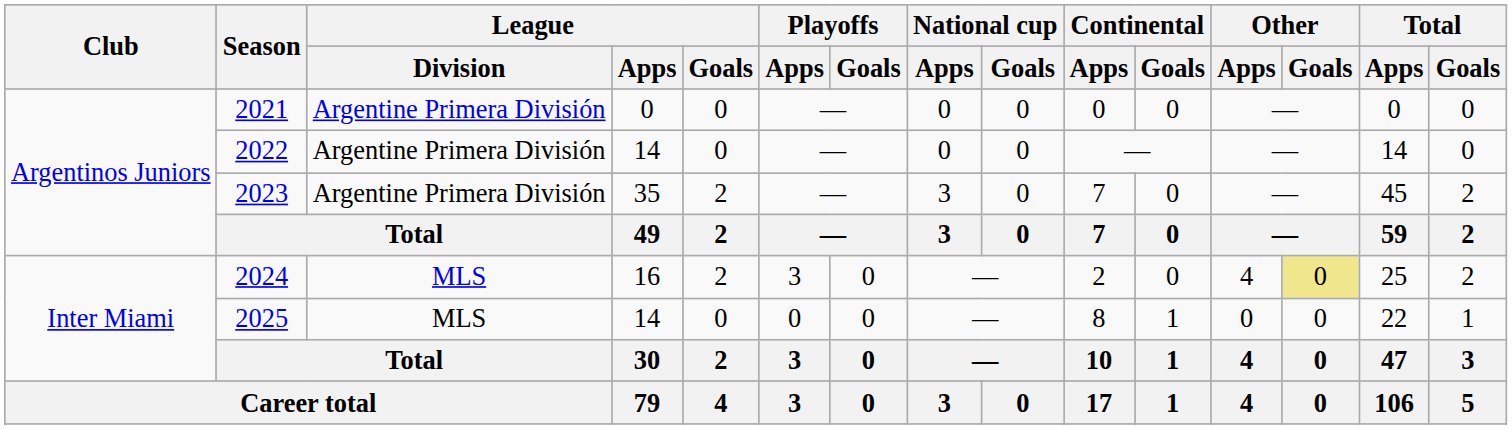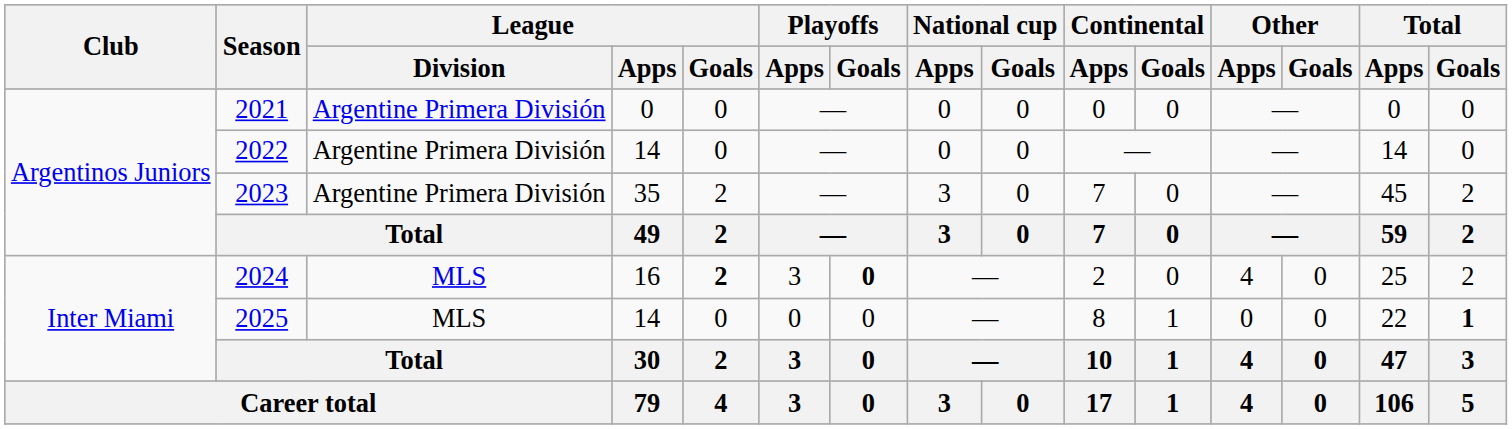(721, 276) normal -> (721, 276) bold
(868, 276) normal -> (868, 276) bold
(1320, 276) khaki background -> (1320, 276) no background
(1468, 318) normal -> (1468, 318) bold
